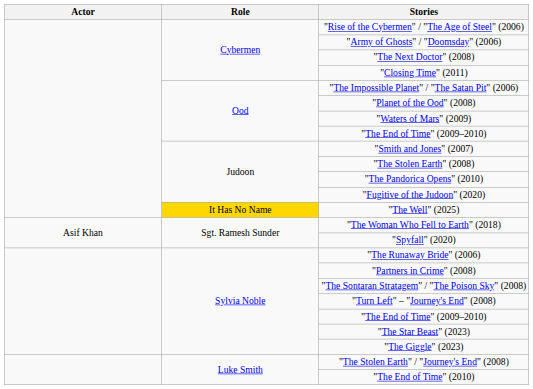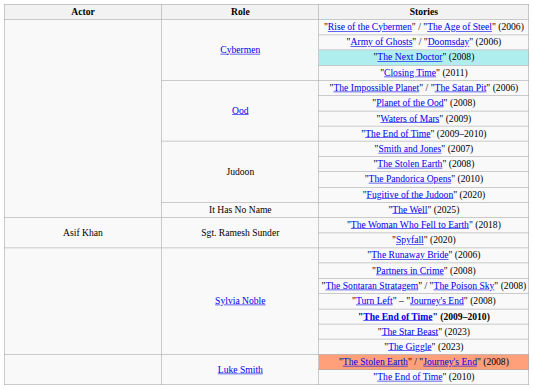(424, 57) no background -> (424, 57) paleturquoise background
(240, 210) gold background -> (240, 210) no background
(424, 316) normal -> (424, 316) bold
(424, 362) no background -> (424, 362) lightsalmon background
